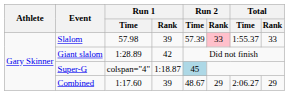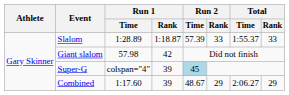(128, 40) 57.98 -> (128, 40) 1:28.89
(168, 40) 39 -> (168, 40) 1:18.87
(218, 40) pink background -> (218, 40) no background
(128, 54) 1:28.89 -> (128, 54) 57.98
(168, 69) 1:18.87 -> (168, 69) 39
